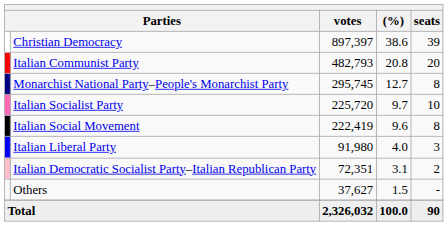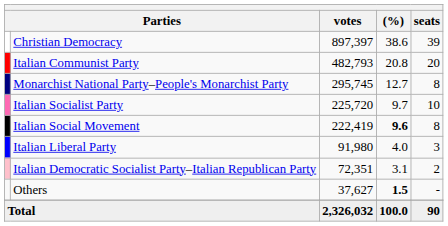(400, 126) normal -> (400, 126) bold
(400, 189) normal -> (400, 189) bold
